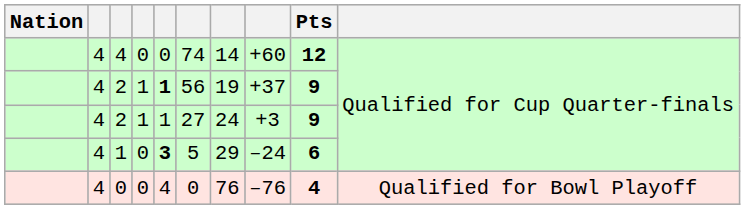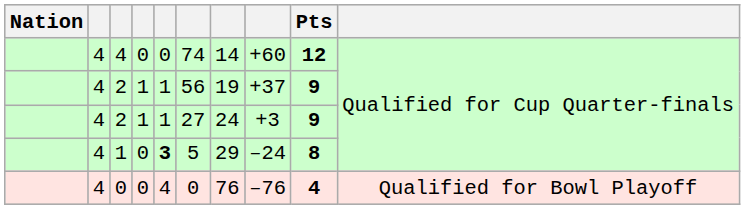(165, 88) bold -> (165, 88) normal
(314, 154) 6 -> (314, 154) 8
